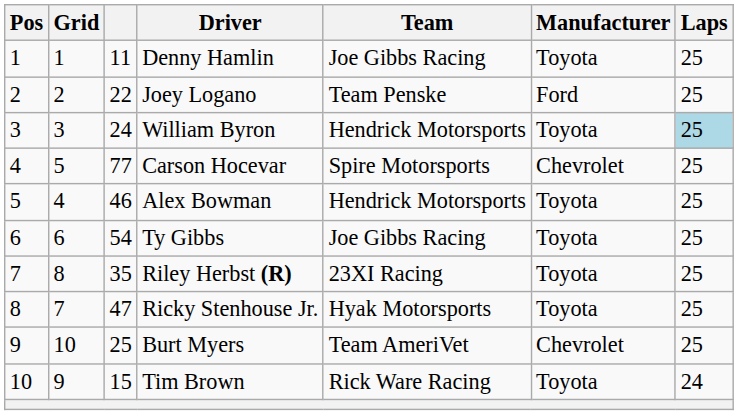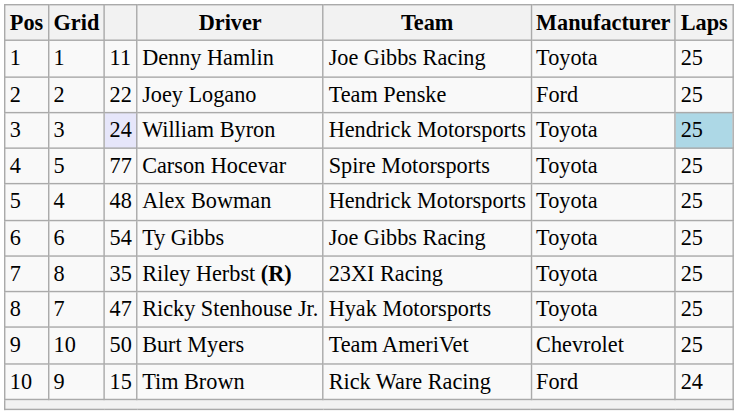(121, 129) no background -> (121, 129) lavender background
(580, 165) Chevrolet -> (567, 165) Toyota
(121, 201) 46 -> (121, 201) 48
(121, 344) 25 -> (121, 344) 50
(567, 380) Toyota -> (557, 380) Ford
